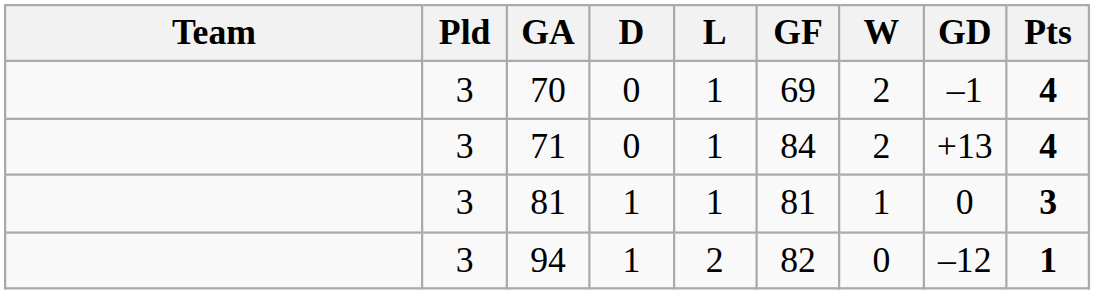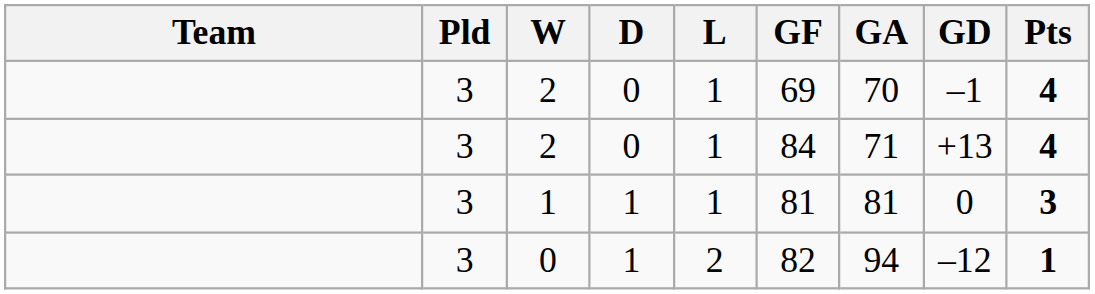columns swapped: (881, 32) <-> (548, 32)
